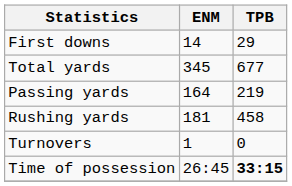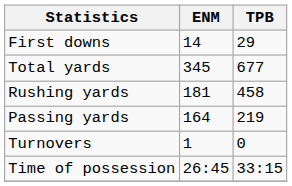rows swapped: (69, 119) <-> (69, 93)
(260, 169) bold -> (260, 169) normal
